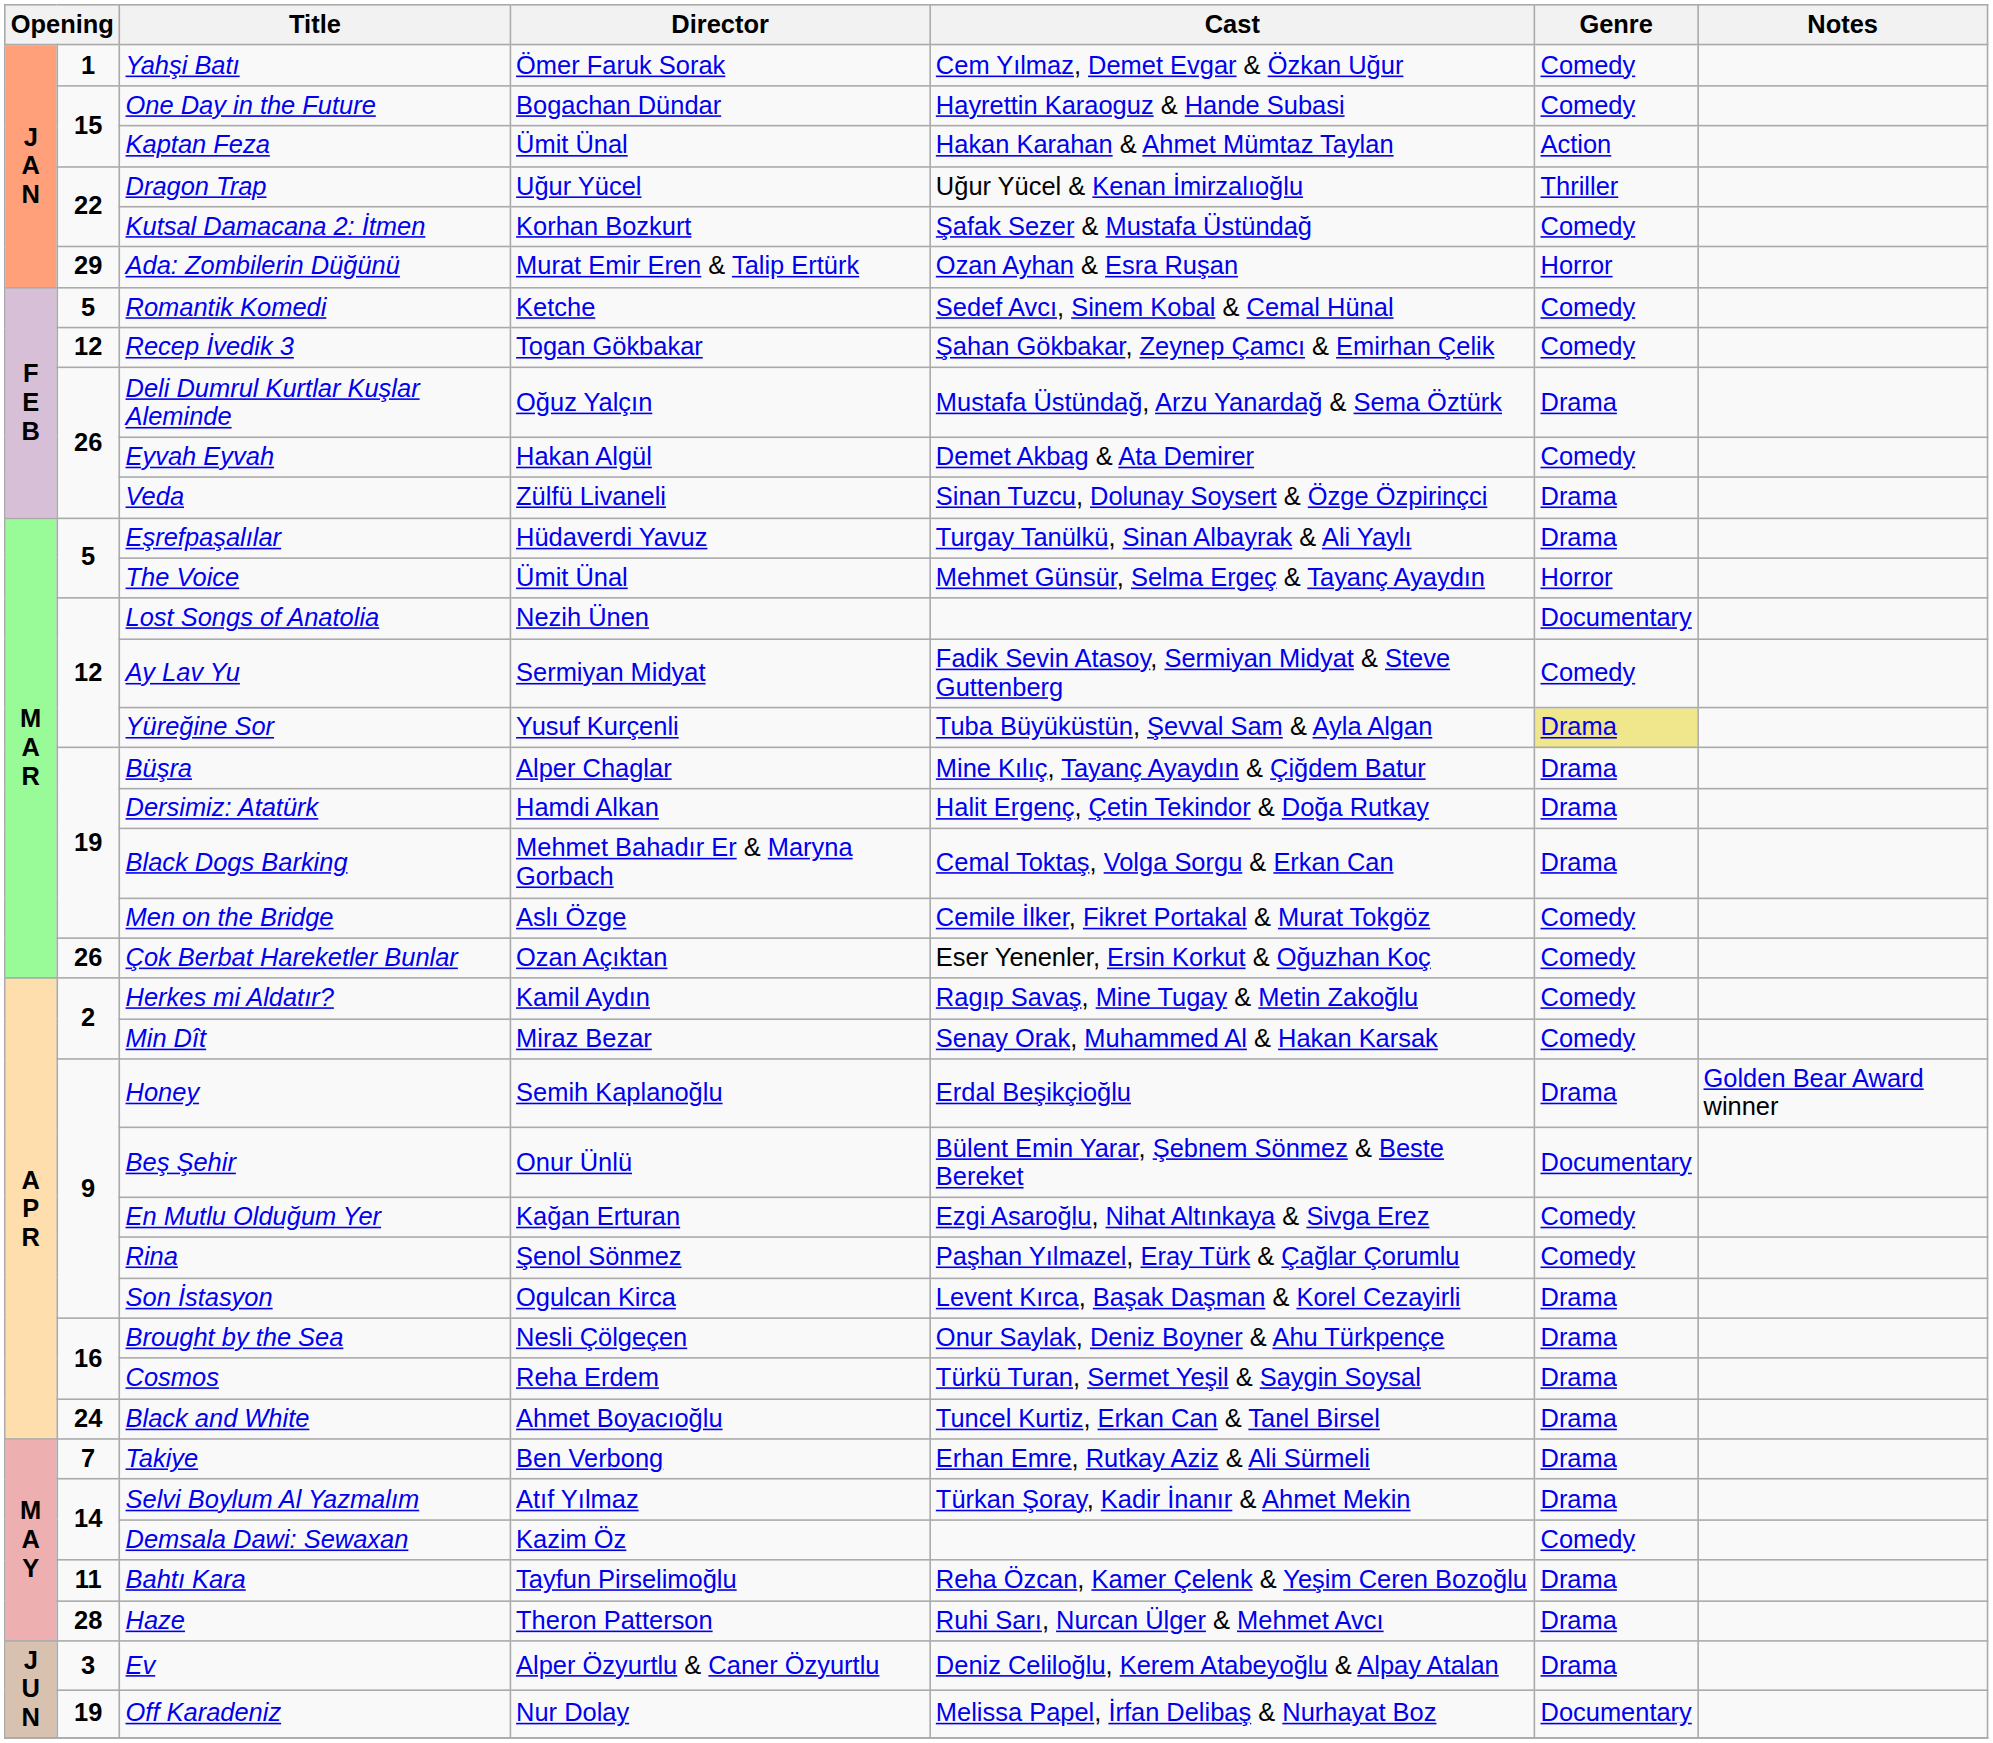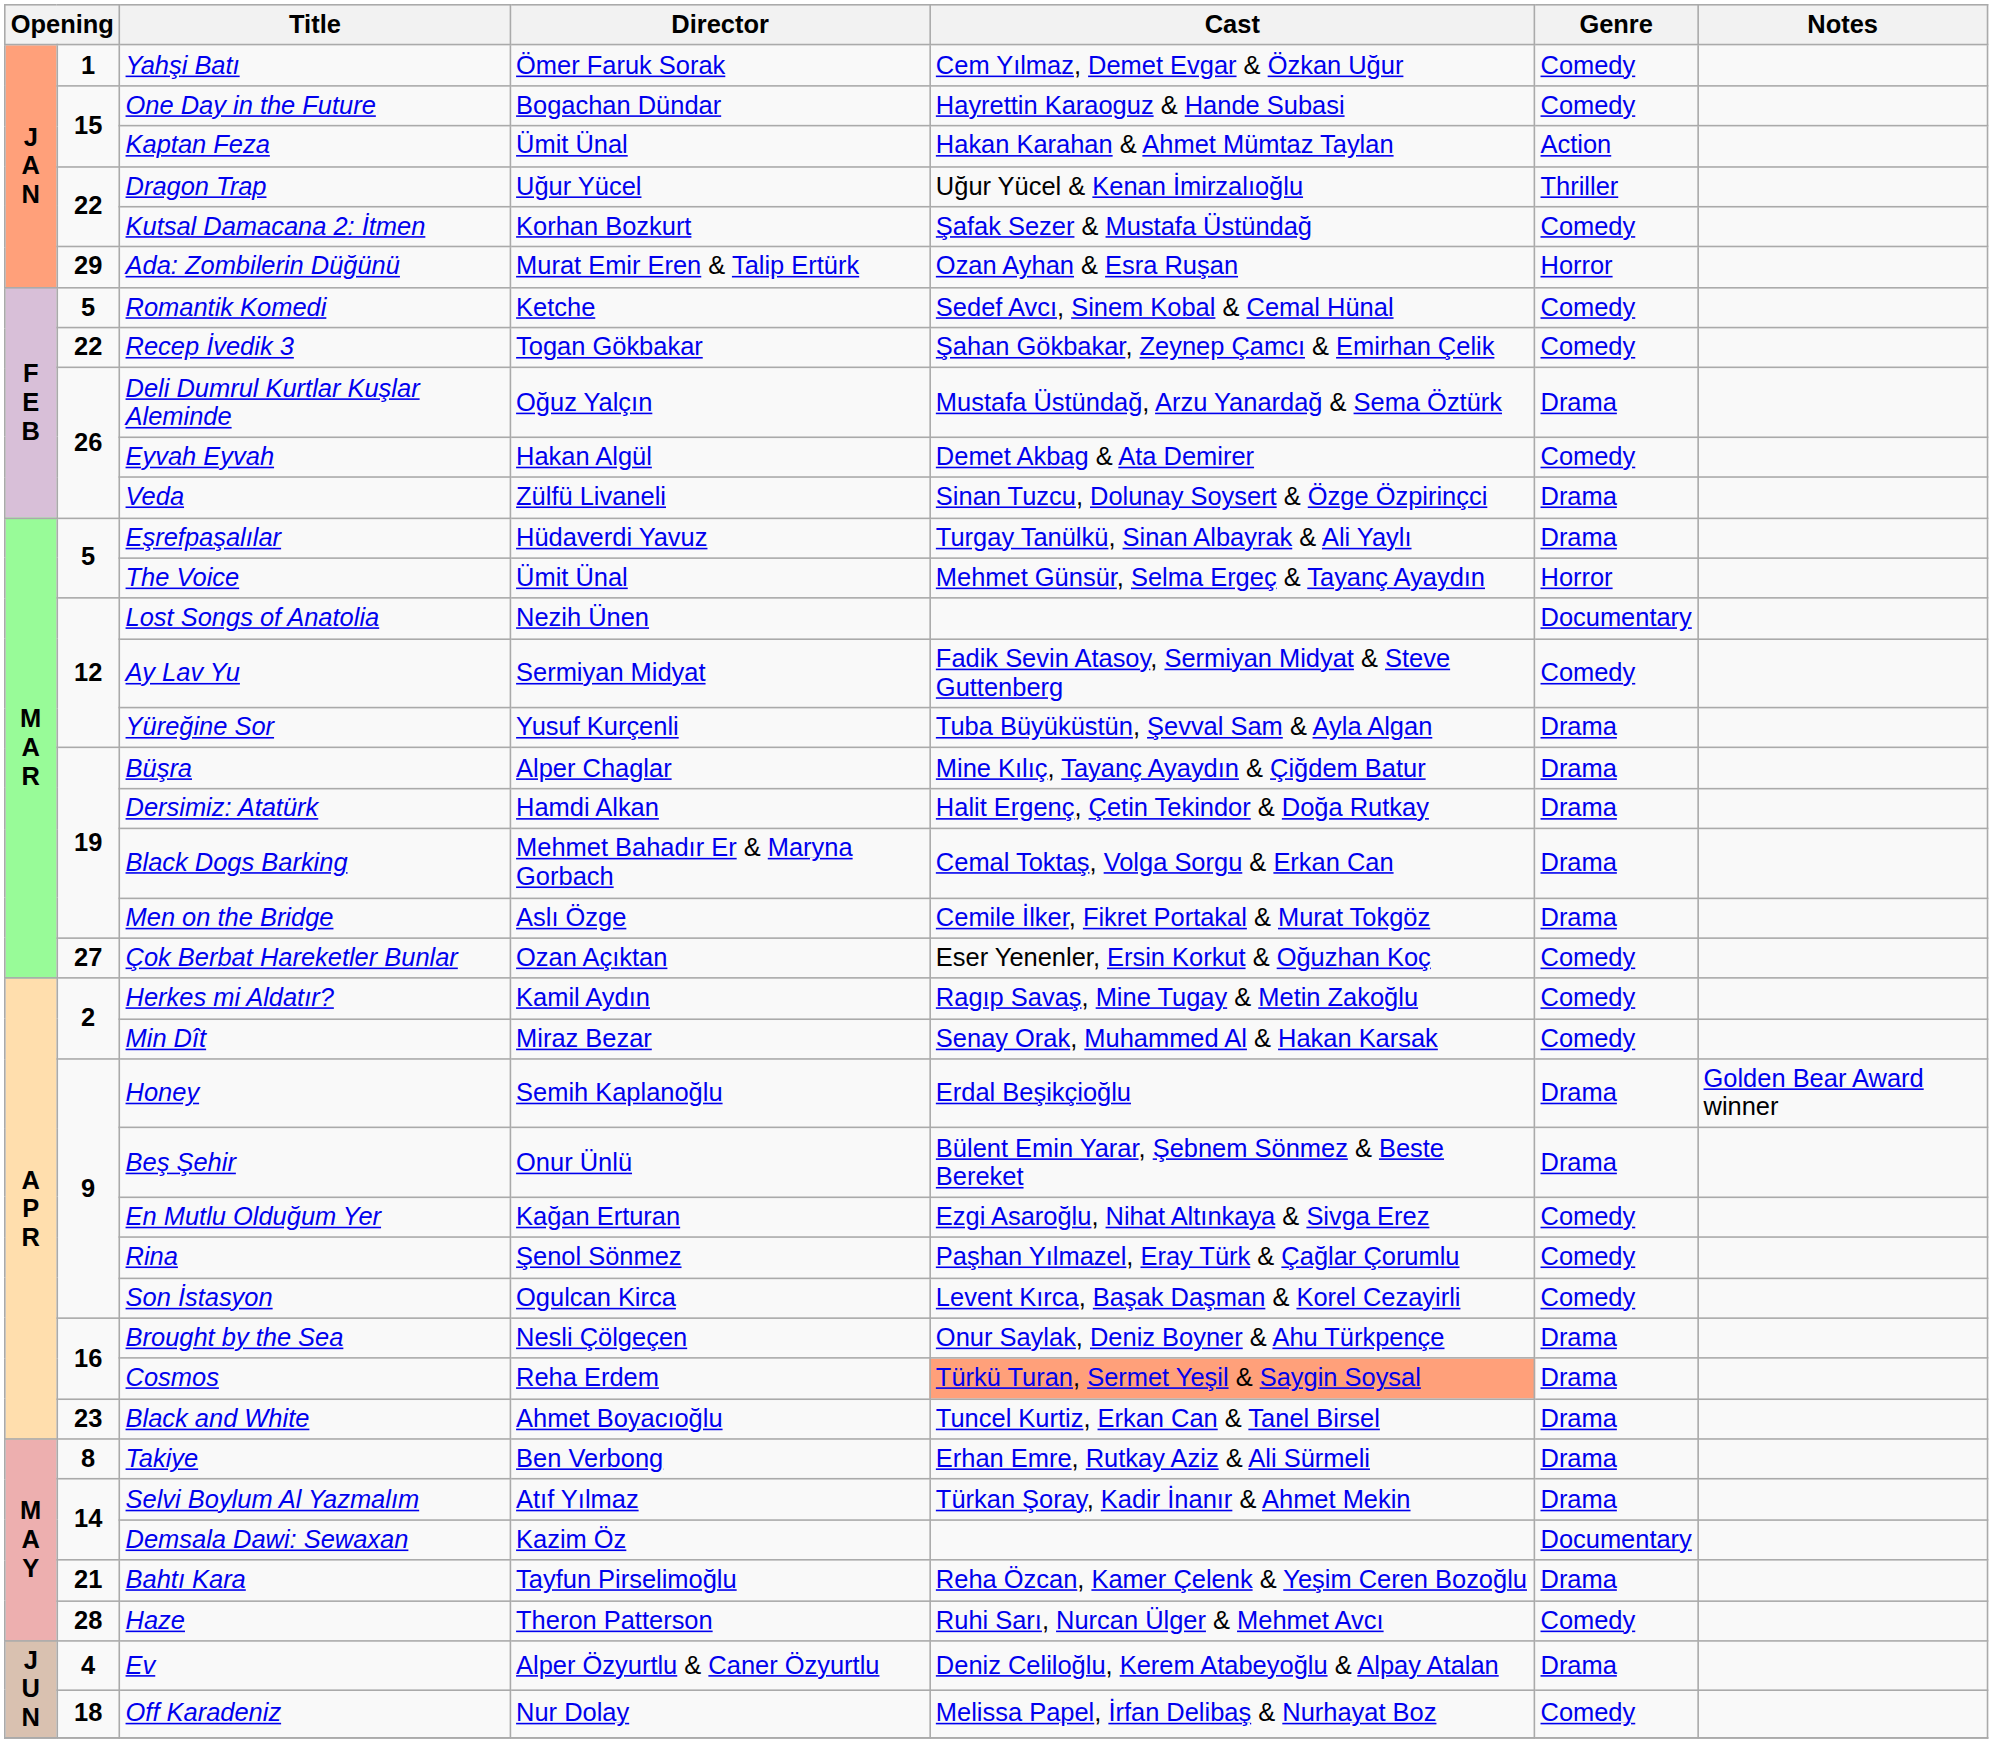(88, 347) 12 -> (88, 347) 22
(1579, 727) khaki background -> (1579, 727) no background
(1588, 917) Comedy -> (1579, 917) Drama
(88, 957) 26 -> (88, 957) 27
(1616, 1162) Documentary -> (1579, 1162) Drama
(1579, 1297) Drama -> (1588, 1297) Comedy
(1178, 1378) no background -> (1178, 1378) lightsalmon background
(88, 1418) 24 -> (88, 1418) 23
(88, 1458) 7 -> (88, 1458) 8
(1588, 1539) Comedy -> (1616, 1539) Documentary
(88, 1579) 11 -> (88, 1579) 21
(1579, 1620) Drama -> (1588, 1620) Comedy
(88, 1664) 3 -> (88, 1664) 4
(88, 1713) 19 -> (88, 1713) 18
(1616, 1713) Documentary -> (1588, 1713) Comedy
